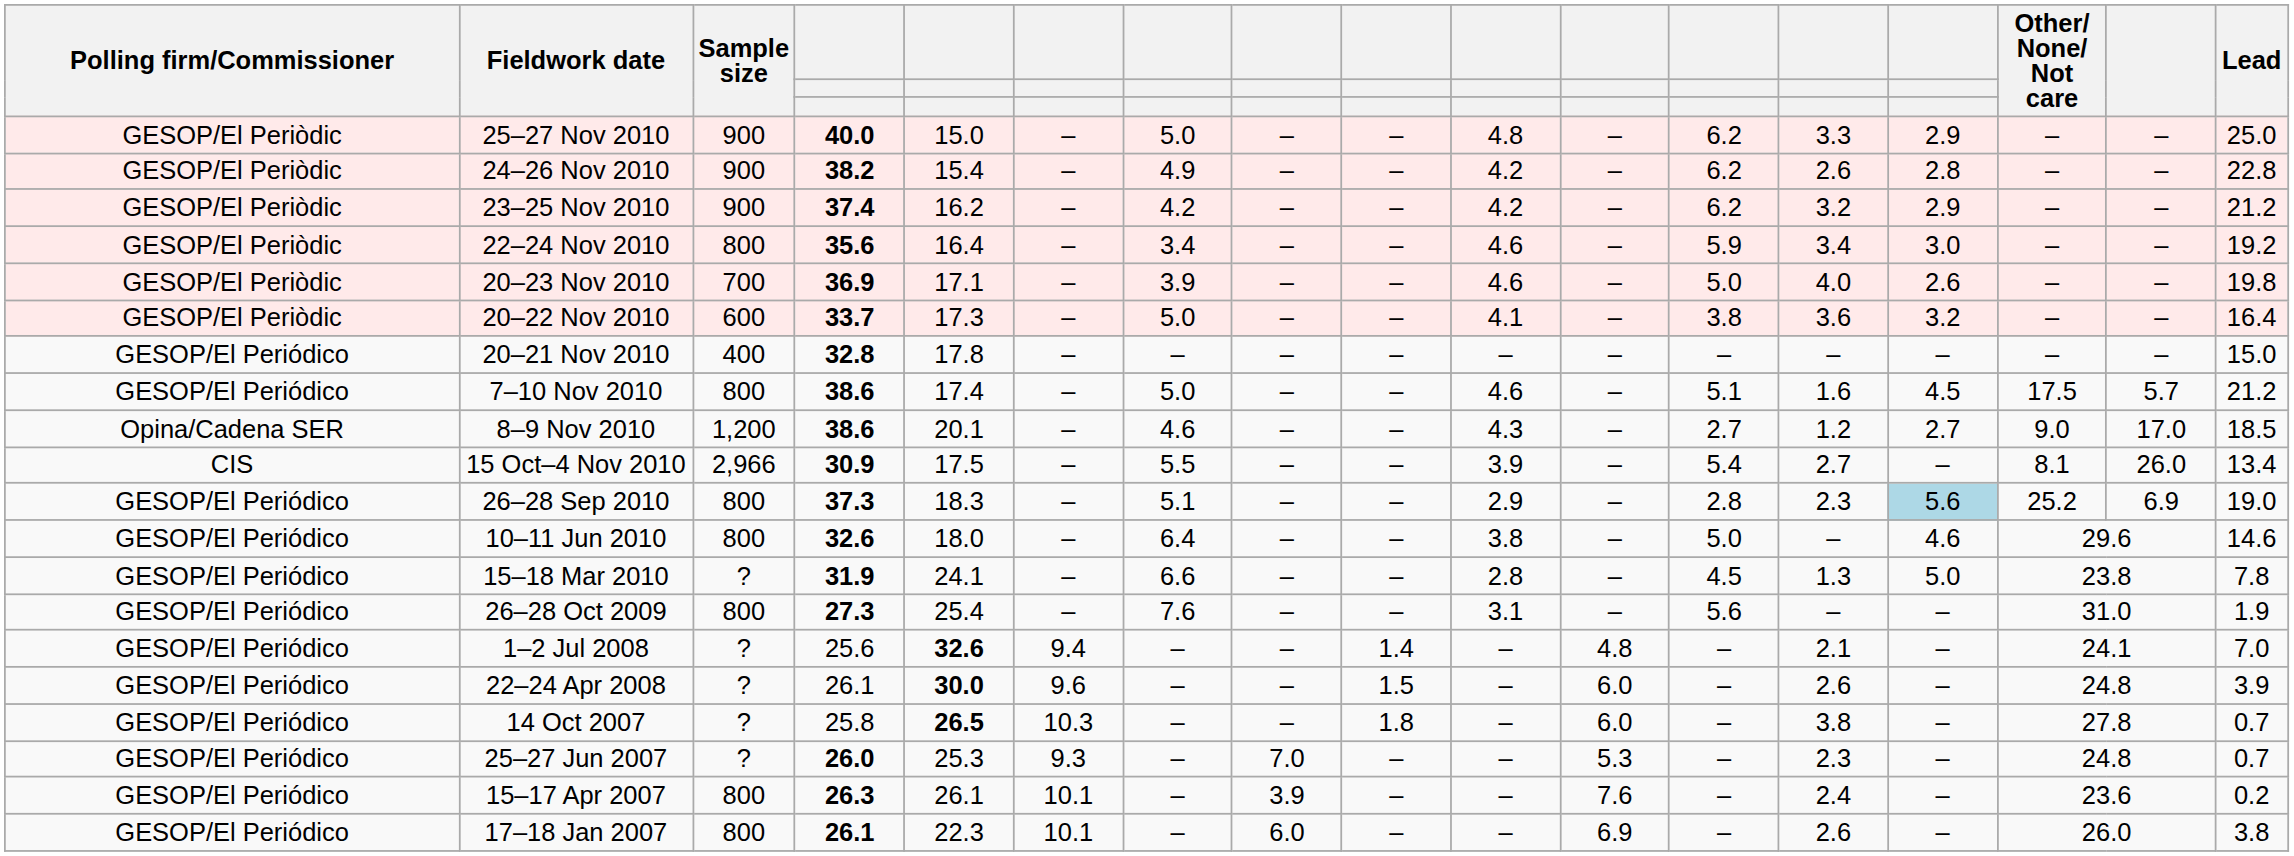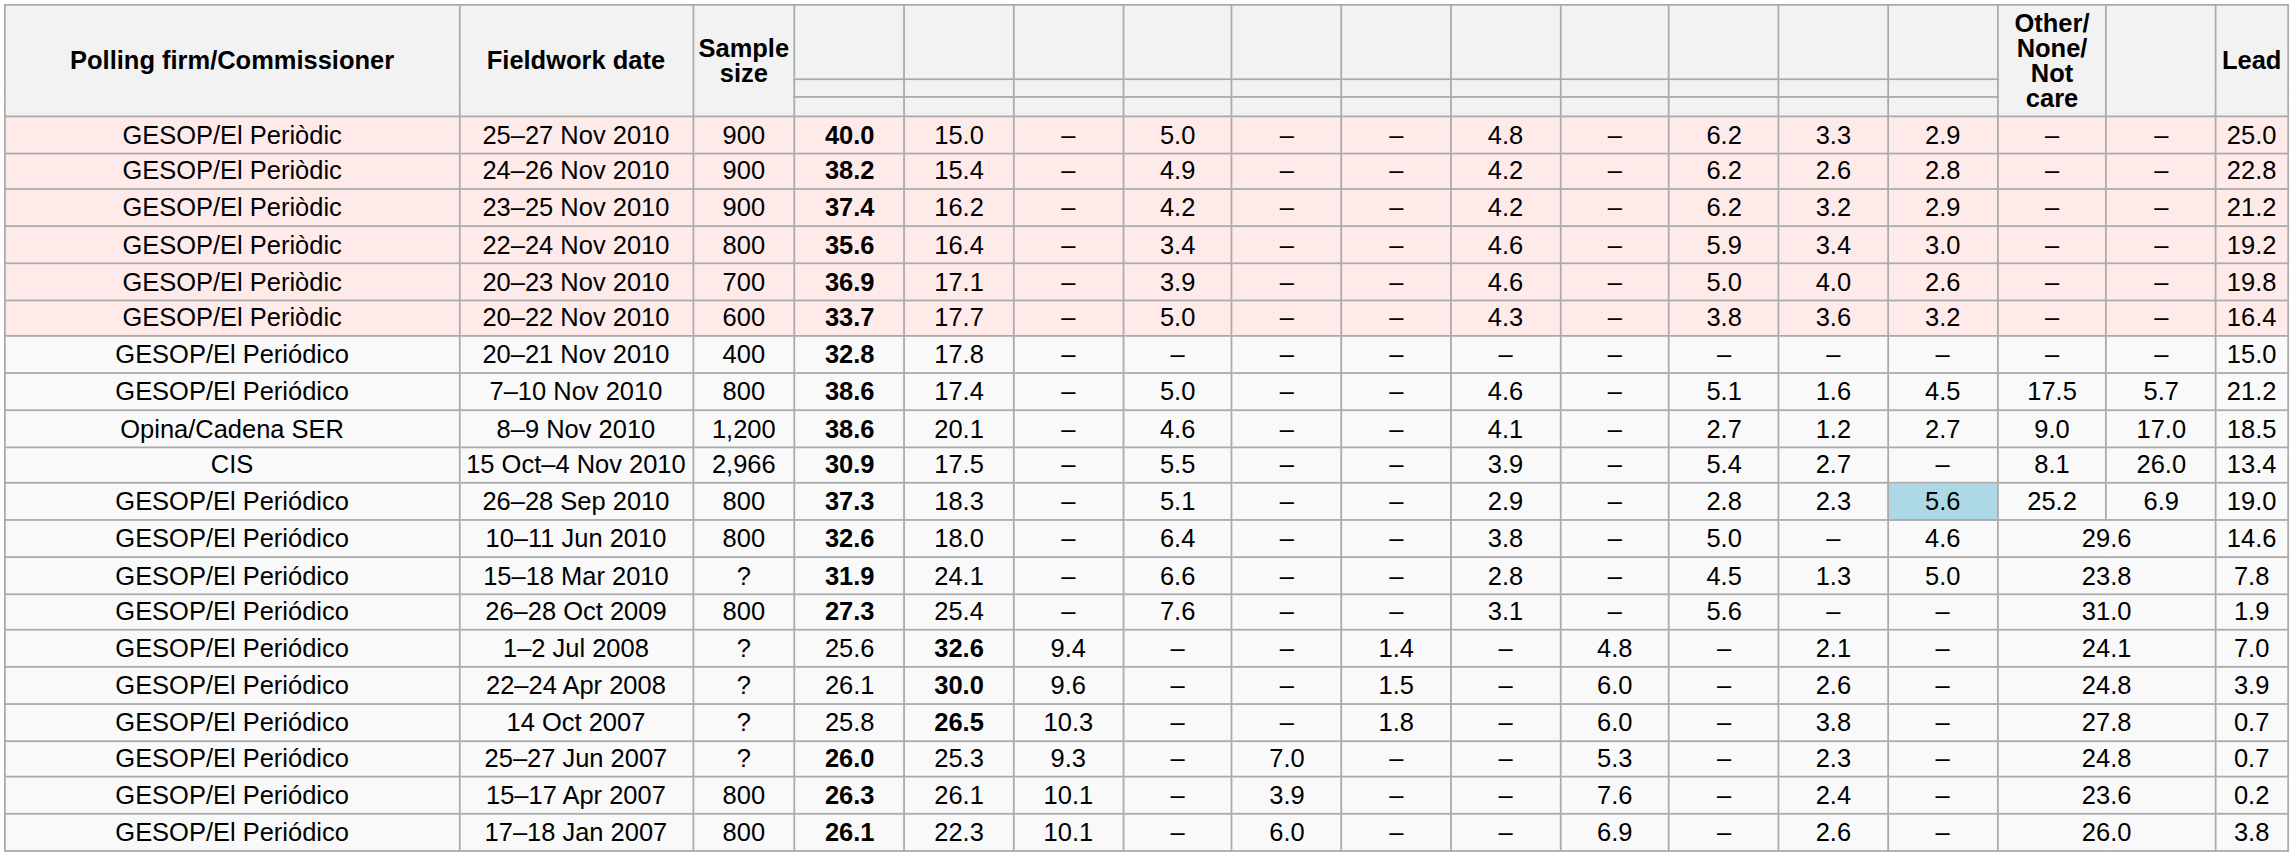(959, 318) 17.3 -> (959, 318) 17.7
(1506, 318) 4.1 -> (1506, 318) 4.3
(1506, 429) 4.3 -> (1506, 429) 4.1
